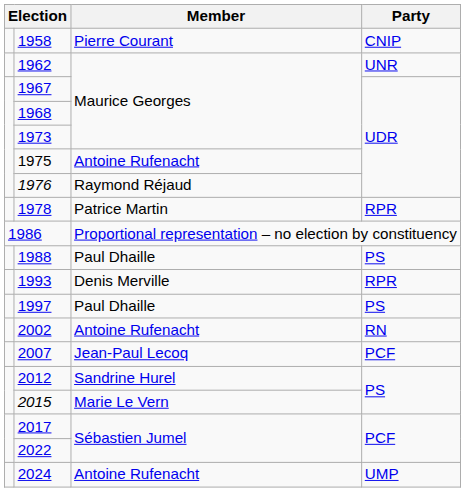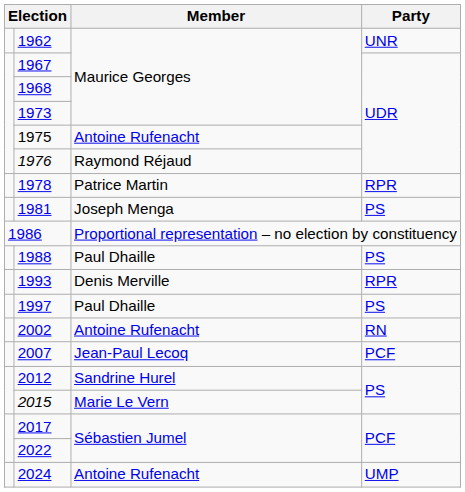- row: (35, 40)
+ row: (35, 209)
